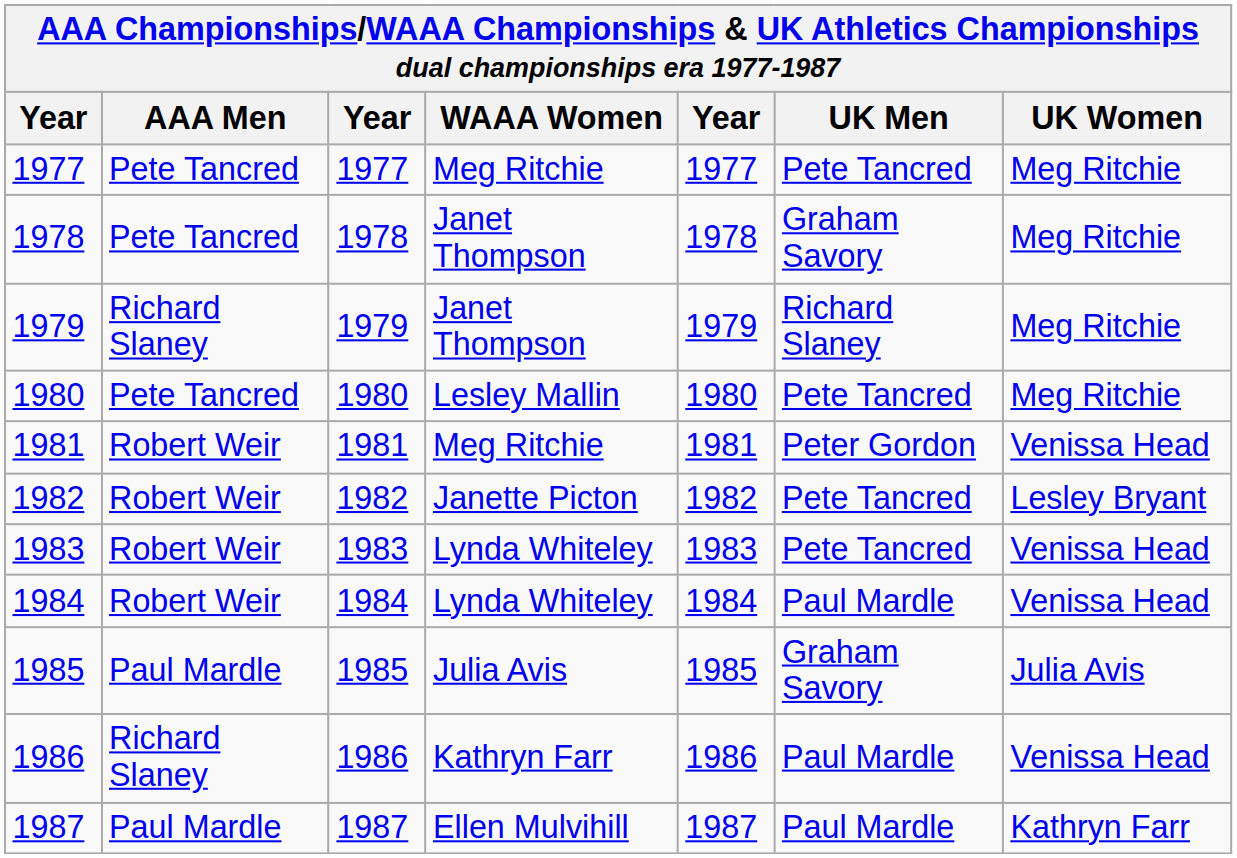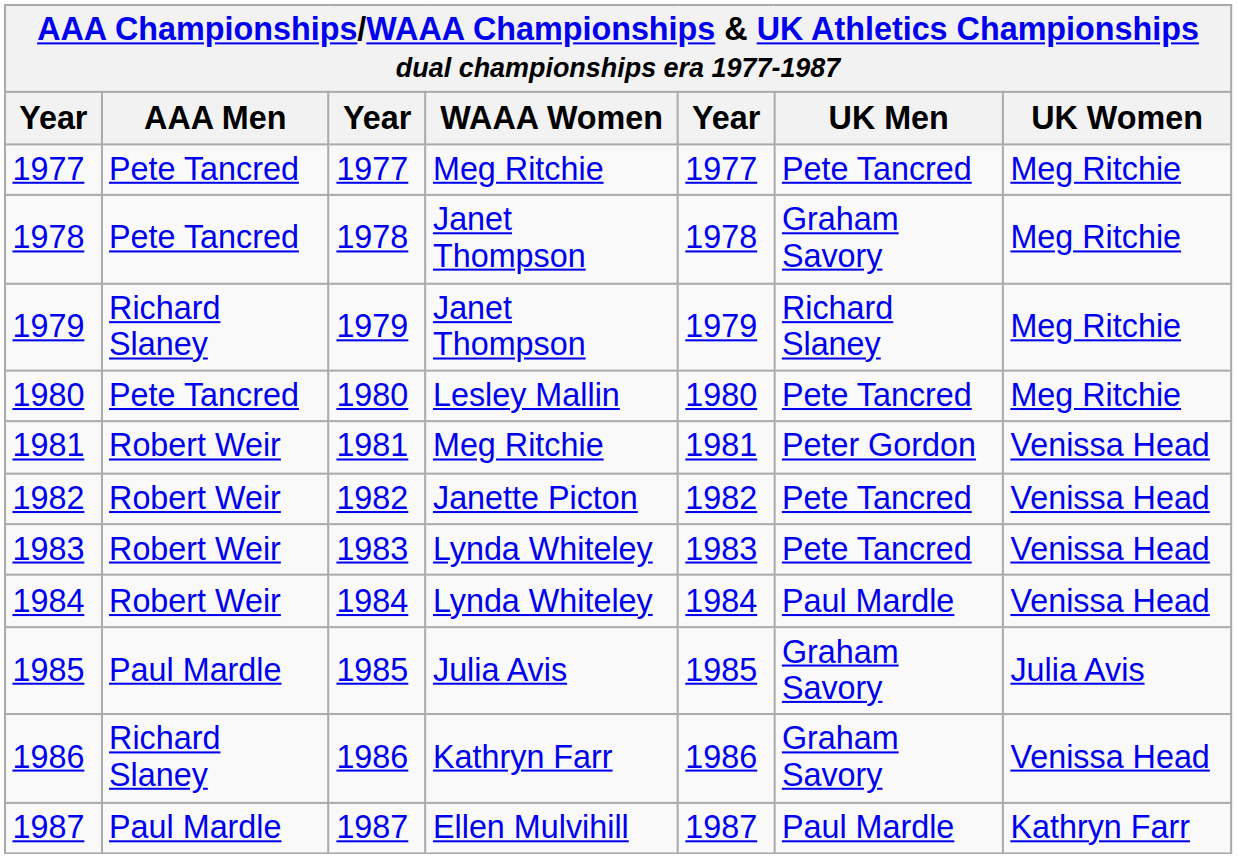(1108, 498) Lesley Bryant -> (1110, 498) Venissa Head
(868, 757) Paul Mardle -> (840, 757) Graham Savory
